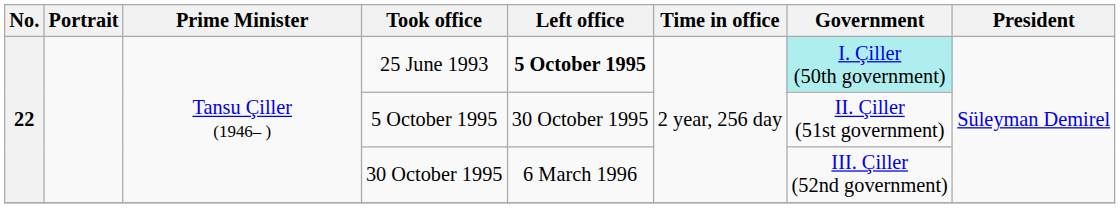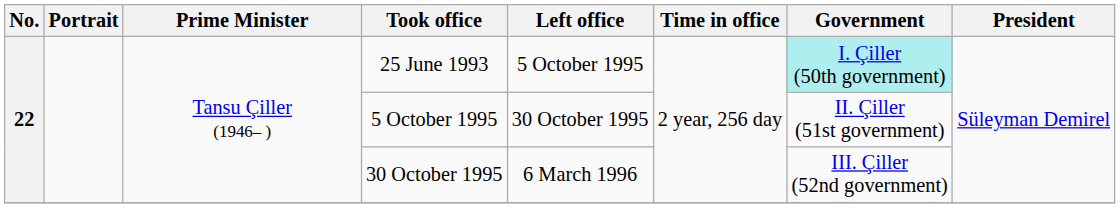(580, 64) bold -> (580, 64) normal
